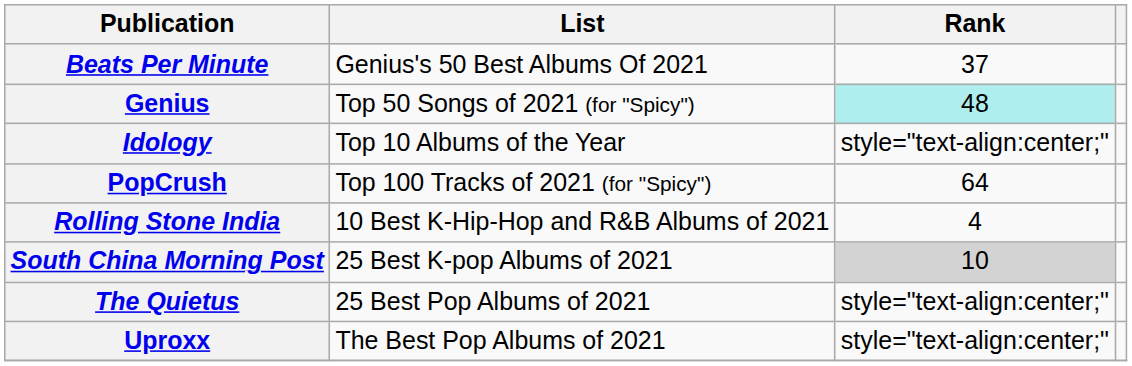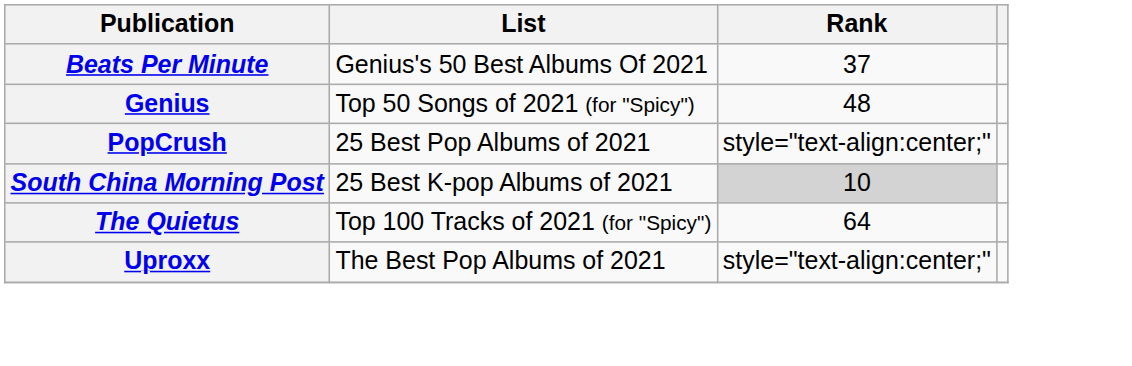(975, 103) paleturquoise background -> (857, 103) no background
- row: (167, 143)
(523, 182) Top 100 Tracks of 2021 (for "Spicy") -> (493, 143) 25 Best Pop Albums of 2021
(975, 182) 64 -> (857, 143) style="text-align:center;"
- row: (167, 222)
(493, 301) 25 Best Pop Albums of 2021 -> (523, 222) Top 100 Tracks of 2021 (for "Spicy")
(975, 301) style="text-align:center;" -> (857, 222) 64
